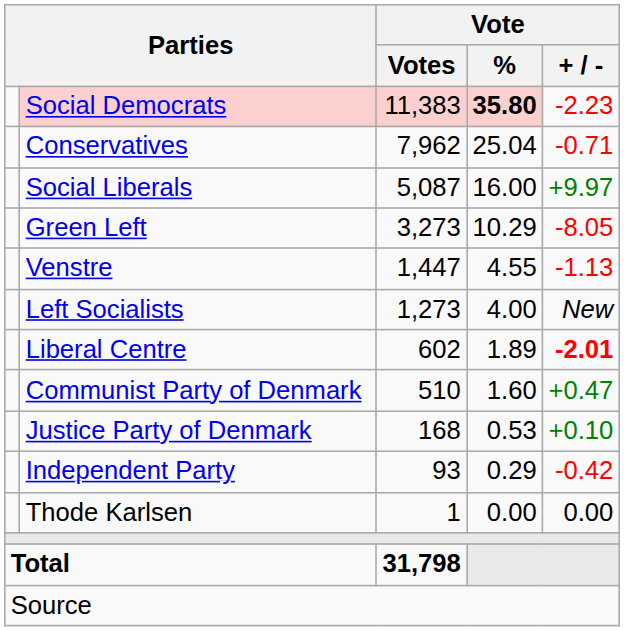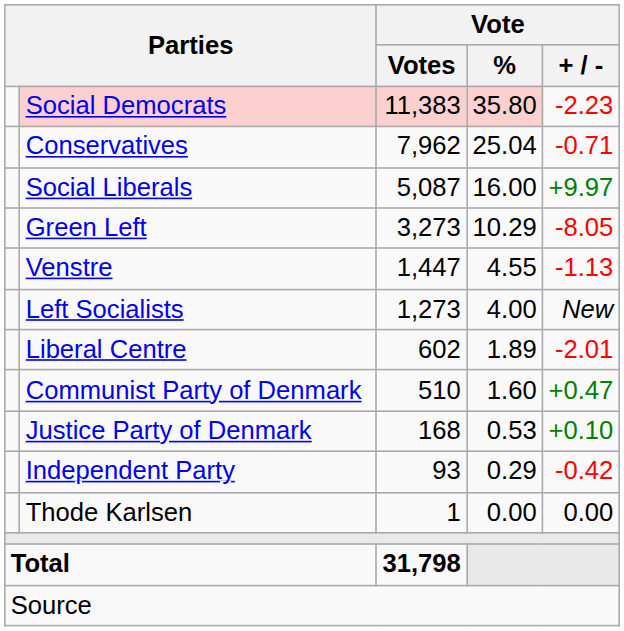(505, 106) bold -> (505, 106) normal
(584, 349) bold -> (584, 349) normal
